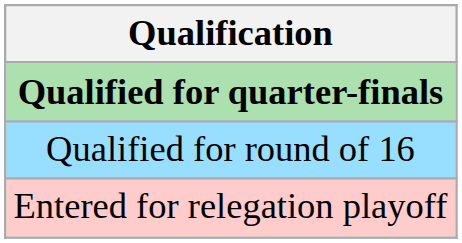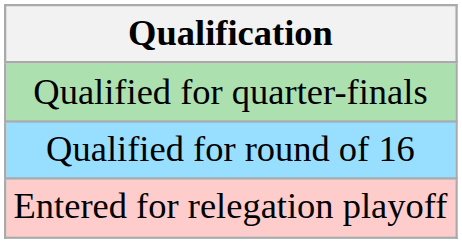(230, 91) bold -> (230, 91) normal
